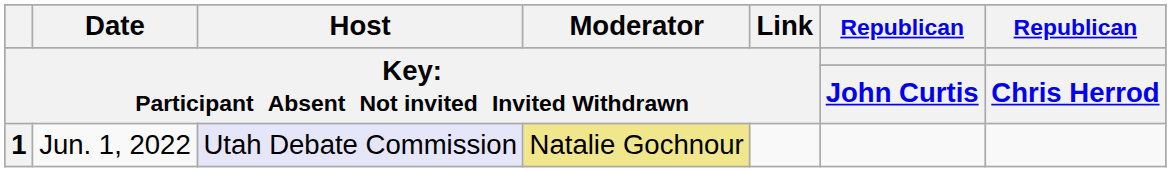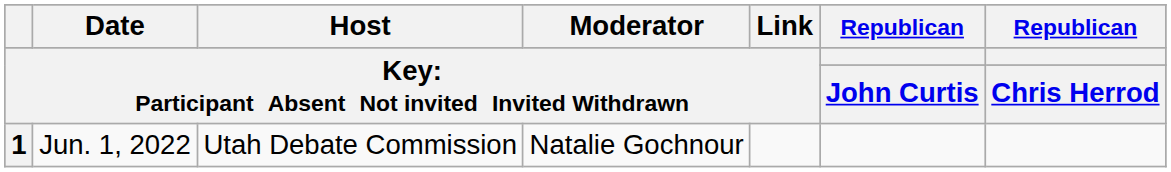(360, 144) lavender background -> (360, 144) no background
(637, 144) khaki background -> (637, 144) no background
